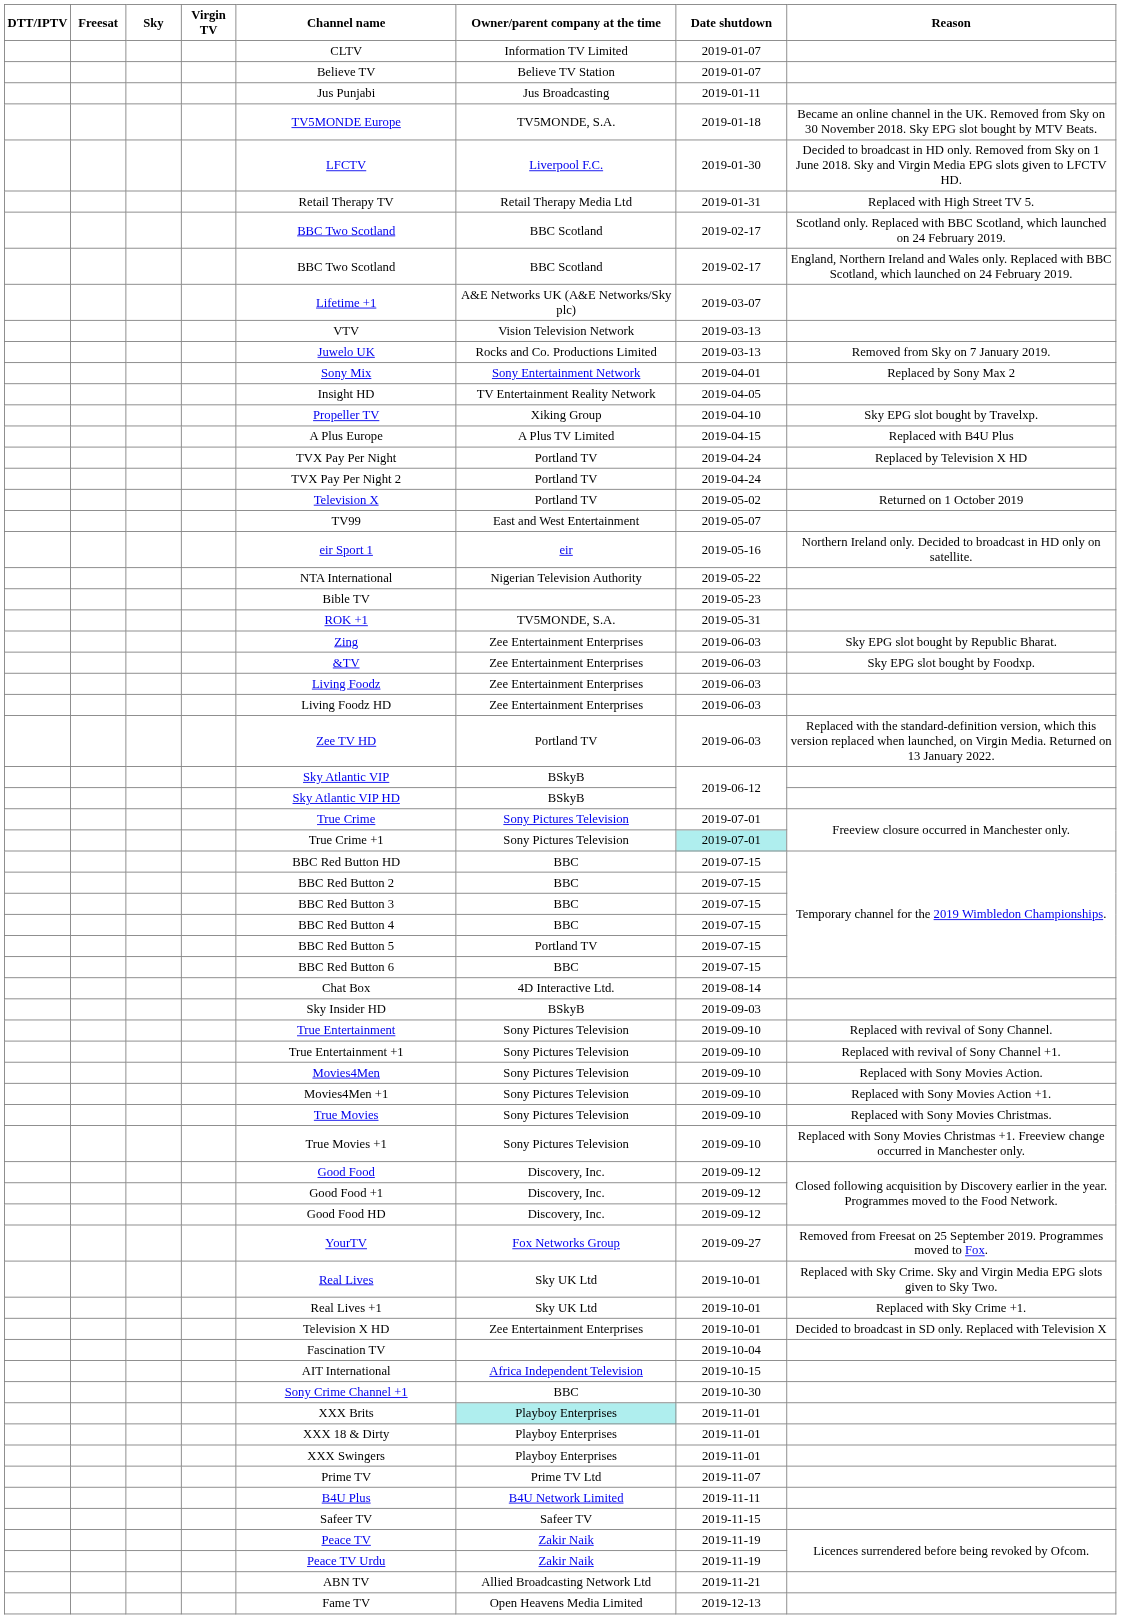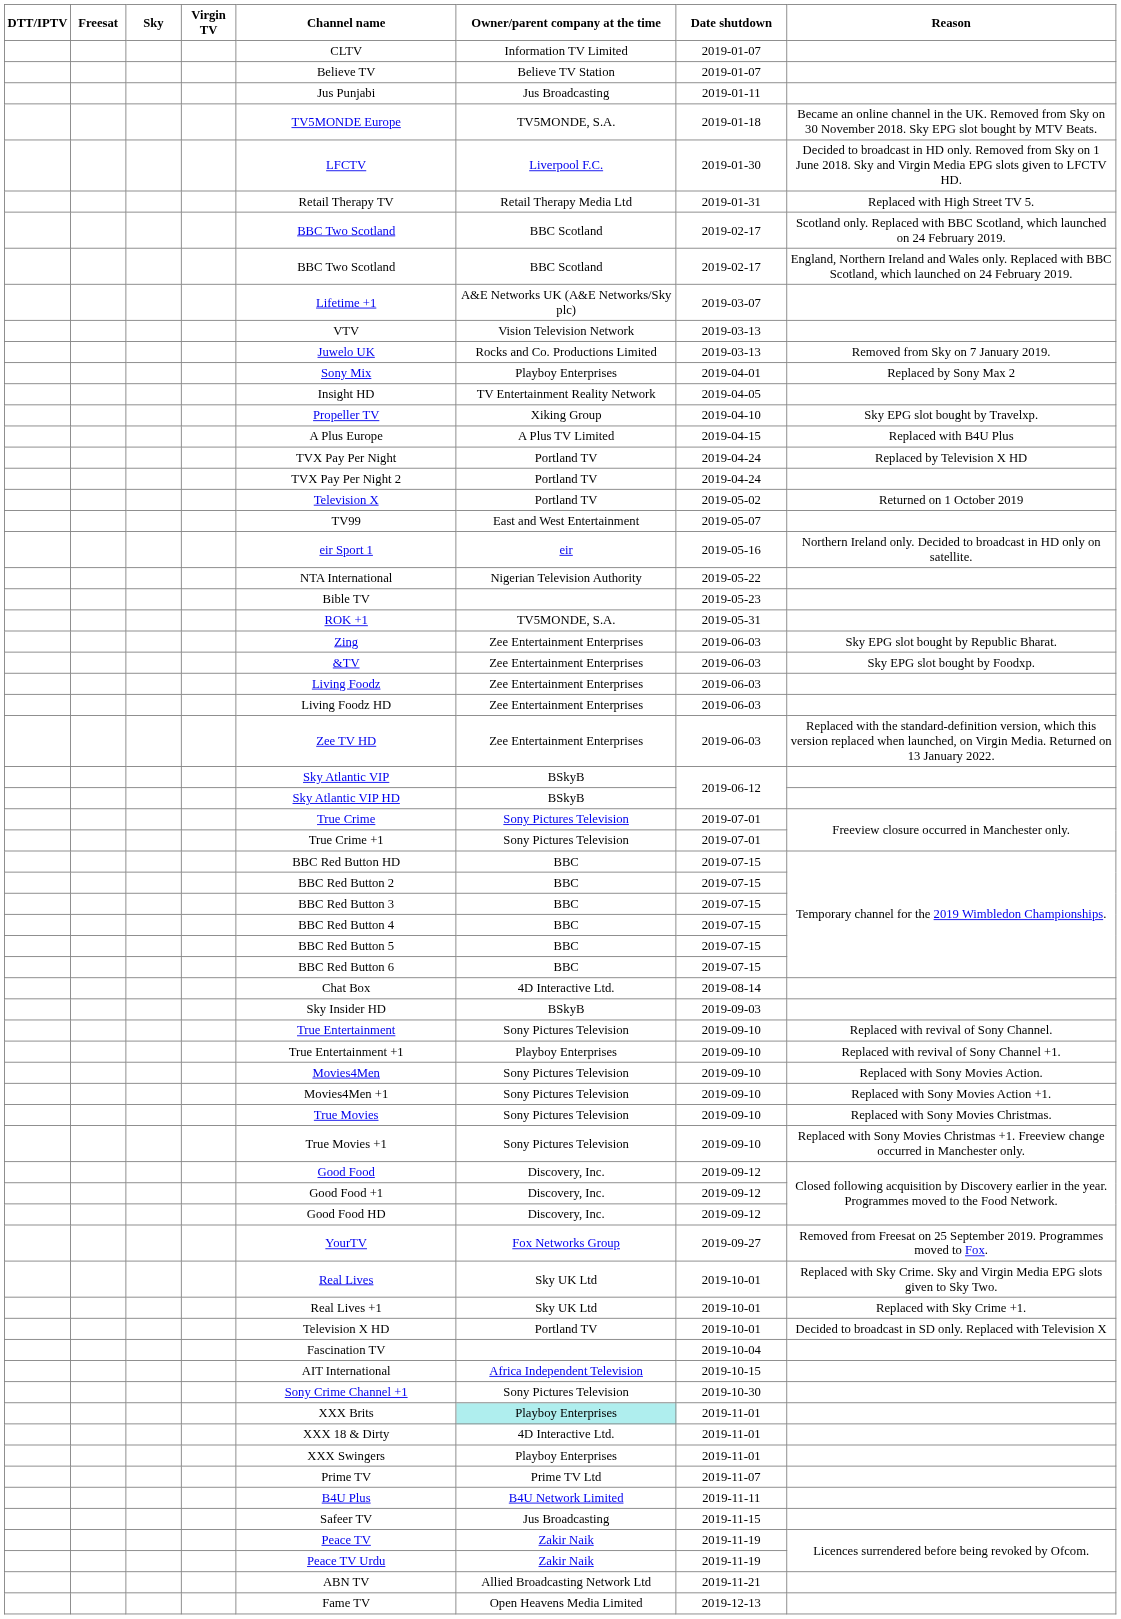(566, 373) Sony Entertainment Network -> (566, 373) Playboy Enterprises
(566, 741) Portland TV -> (566, 741) Zee Entertainment Enterprises
(731, 840) paleturquoise background -> (731, 840) no background
(566, 946) Portland TV -> (566, 946) BBC
(566, 1051) Sony Pictures Television -> (566, 1051) Playboy Enterprises
(566, 1328) Zee Entertainment Enterprises -> (566, 1328) Portland TV
(566, 1392) BBC -> (566, 1392) Sony Pictures Television
(566, 1434) Playboy Enterprises -> (566, 1434) 4D Interactive Ltd.
(566, 1518) Safeer TV -> (566, 1518) Jus Broadcasting
